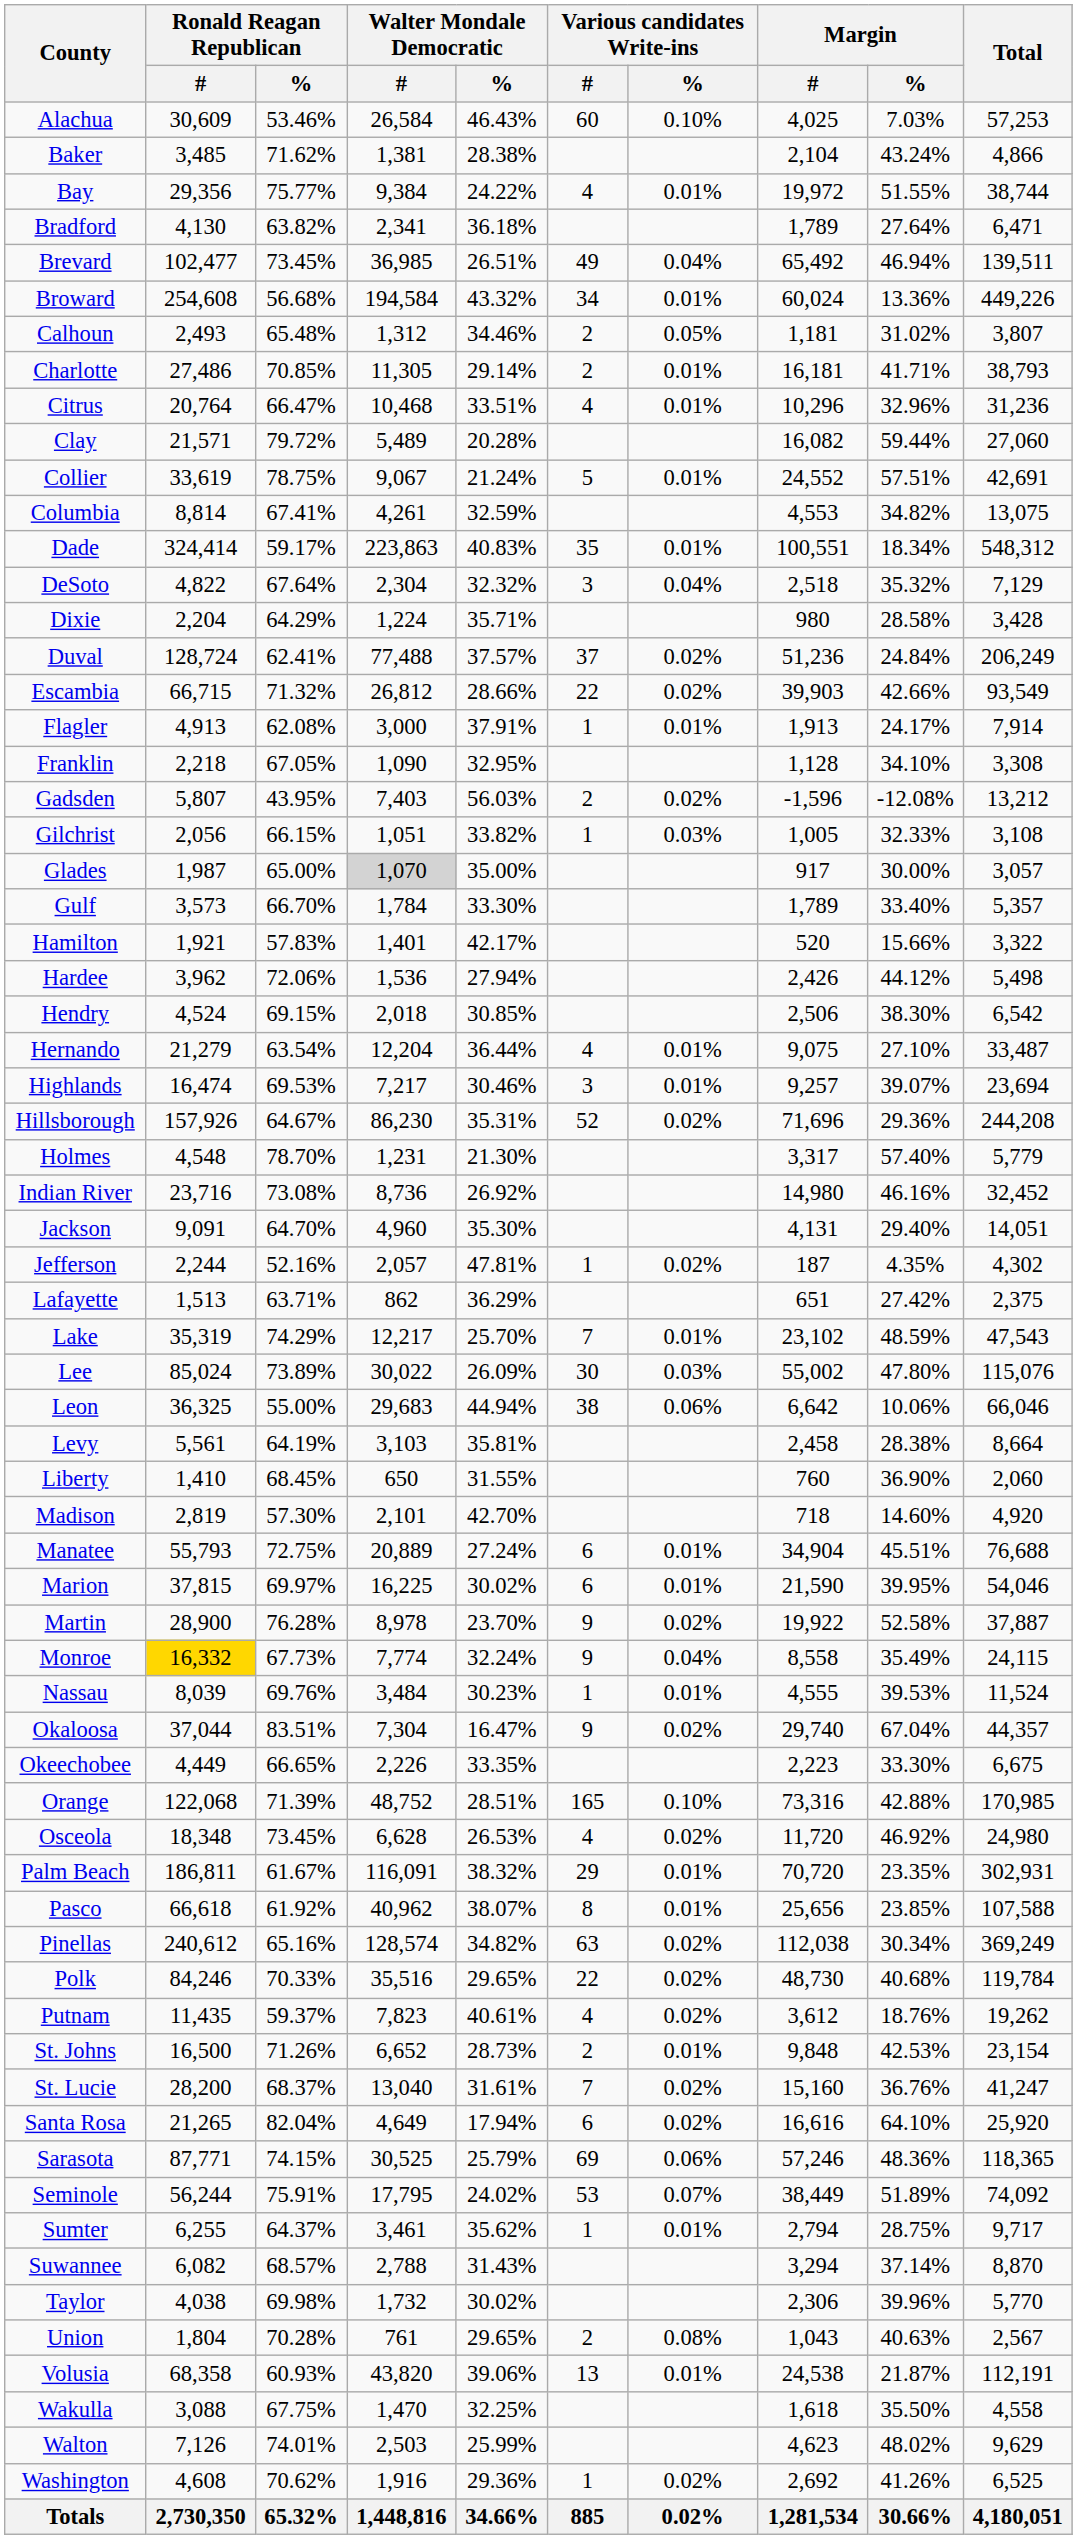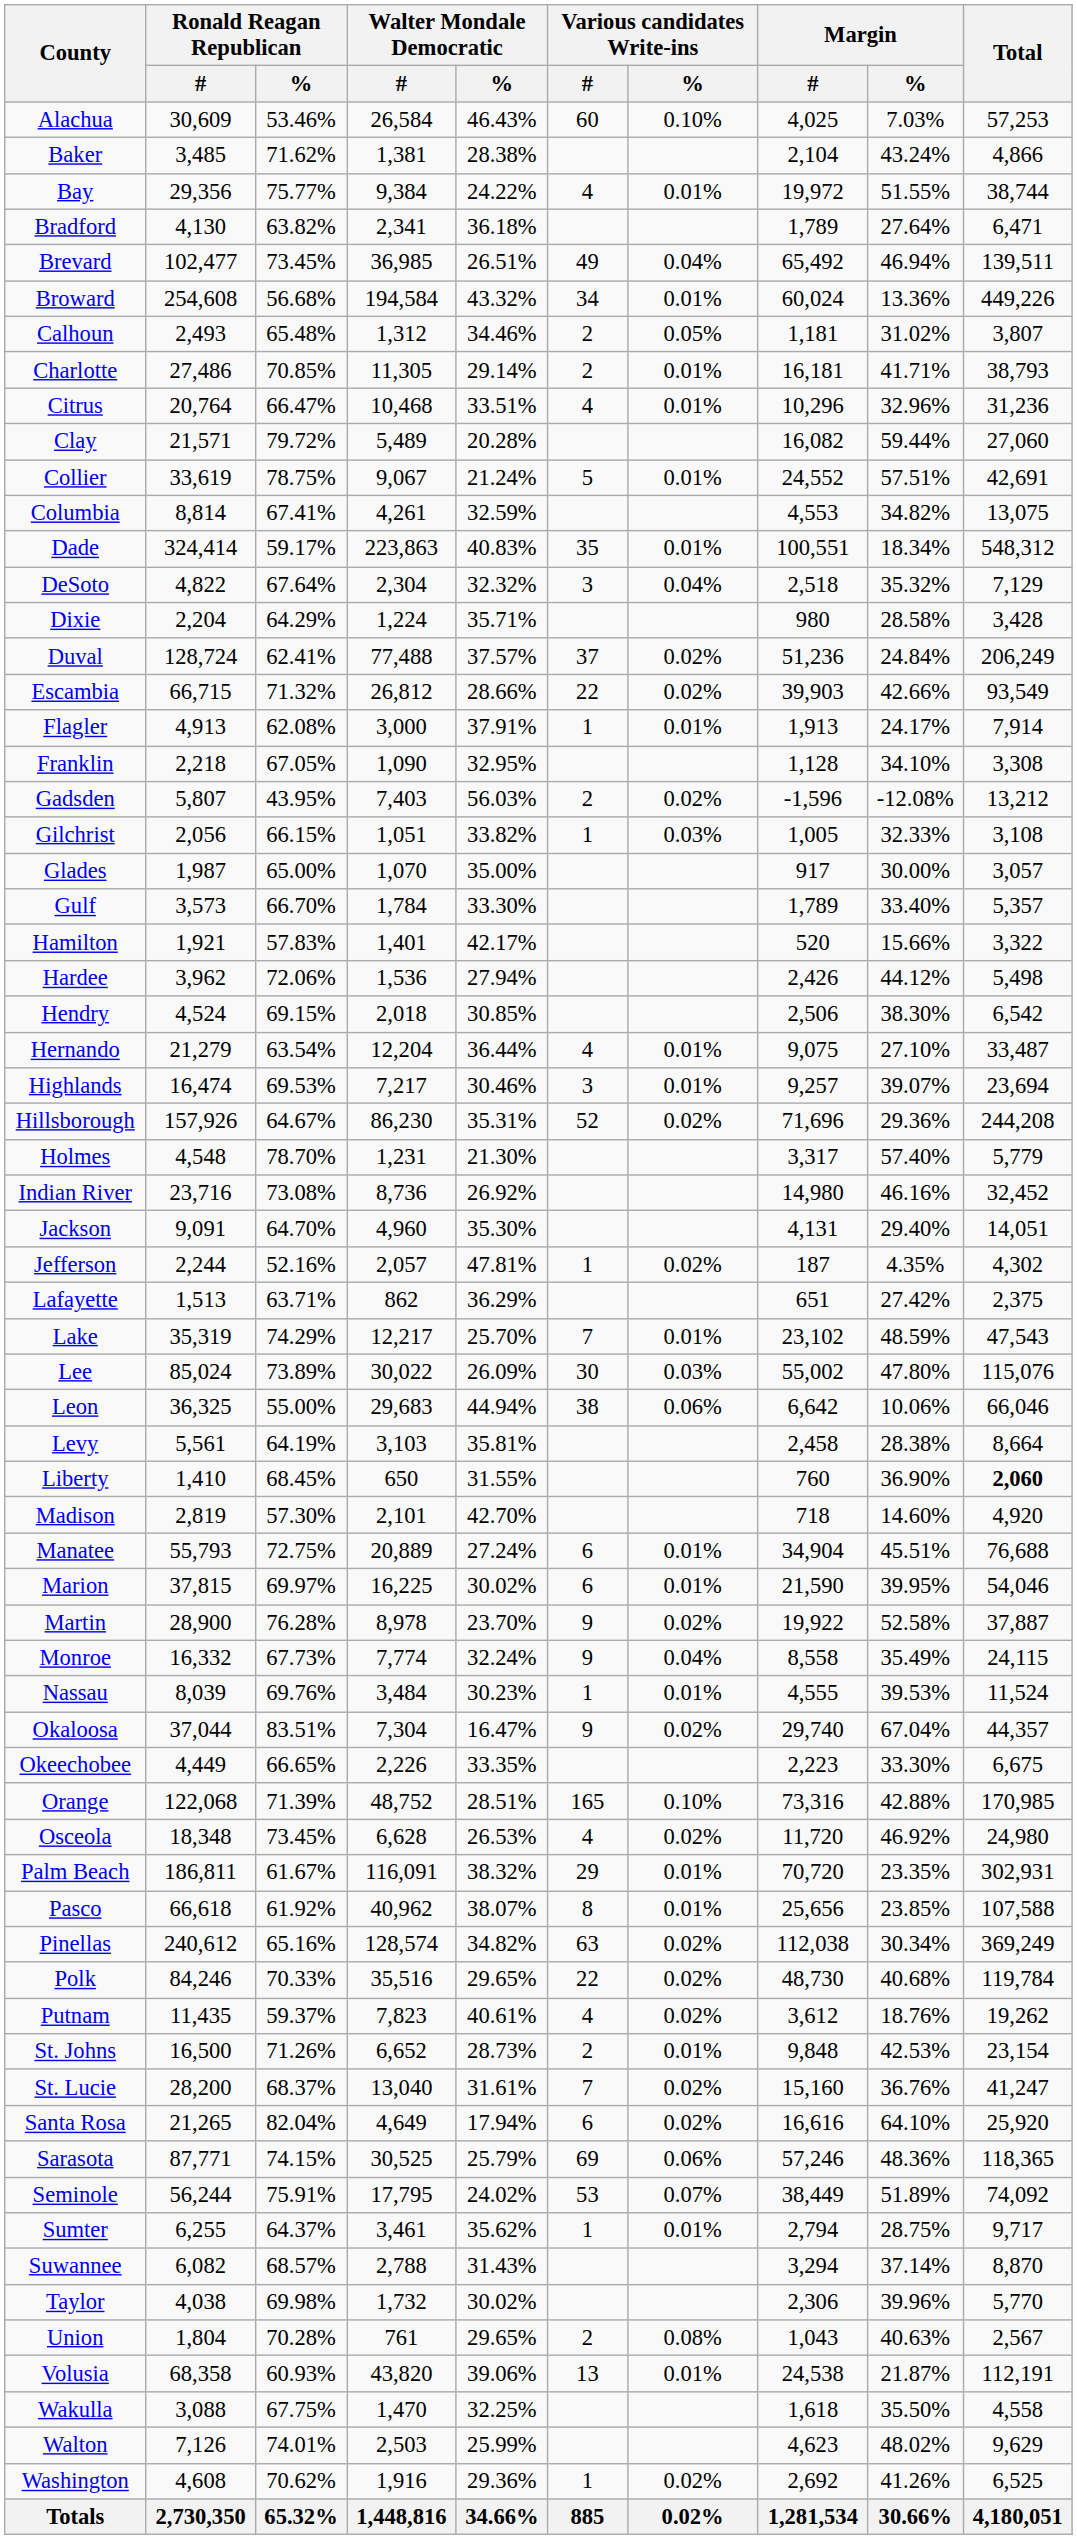(401, 870) lightgrey background -> (401, 870) no background
(1018, 1478) normal -> (1018, 1478) bold
(201, 1657) gold background -> (201, 1657) no background
